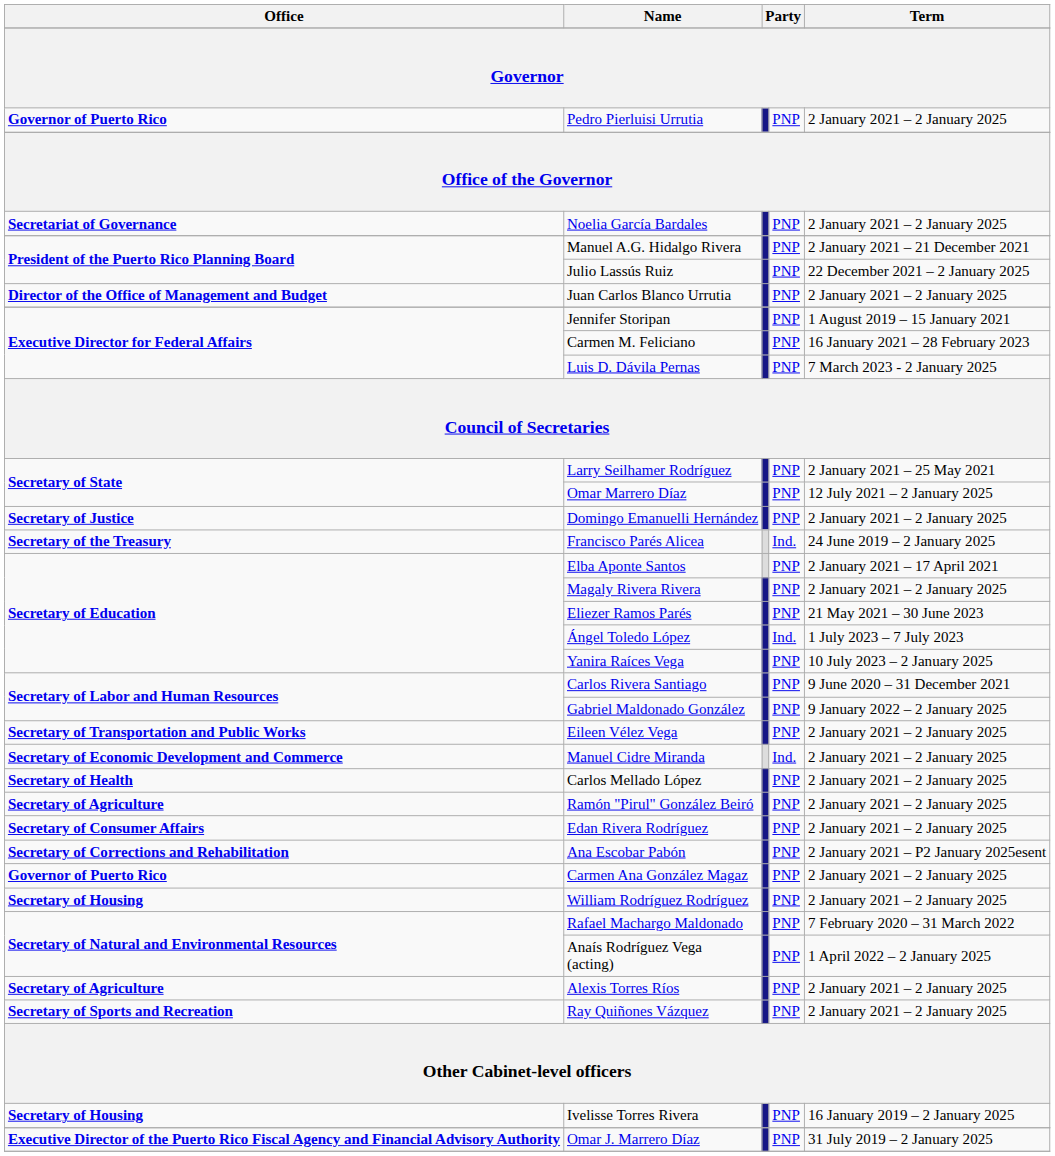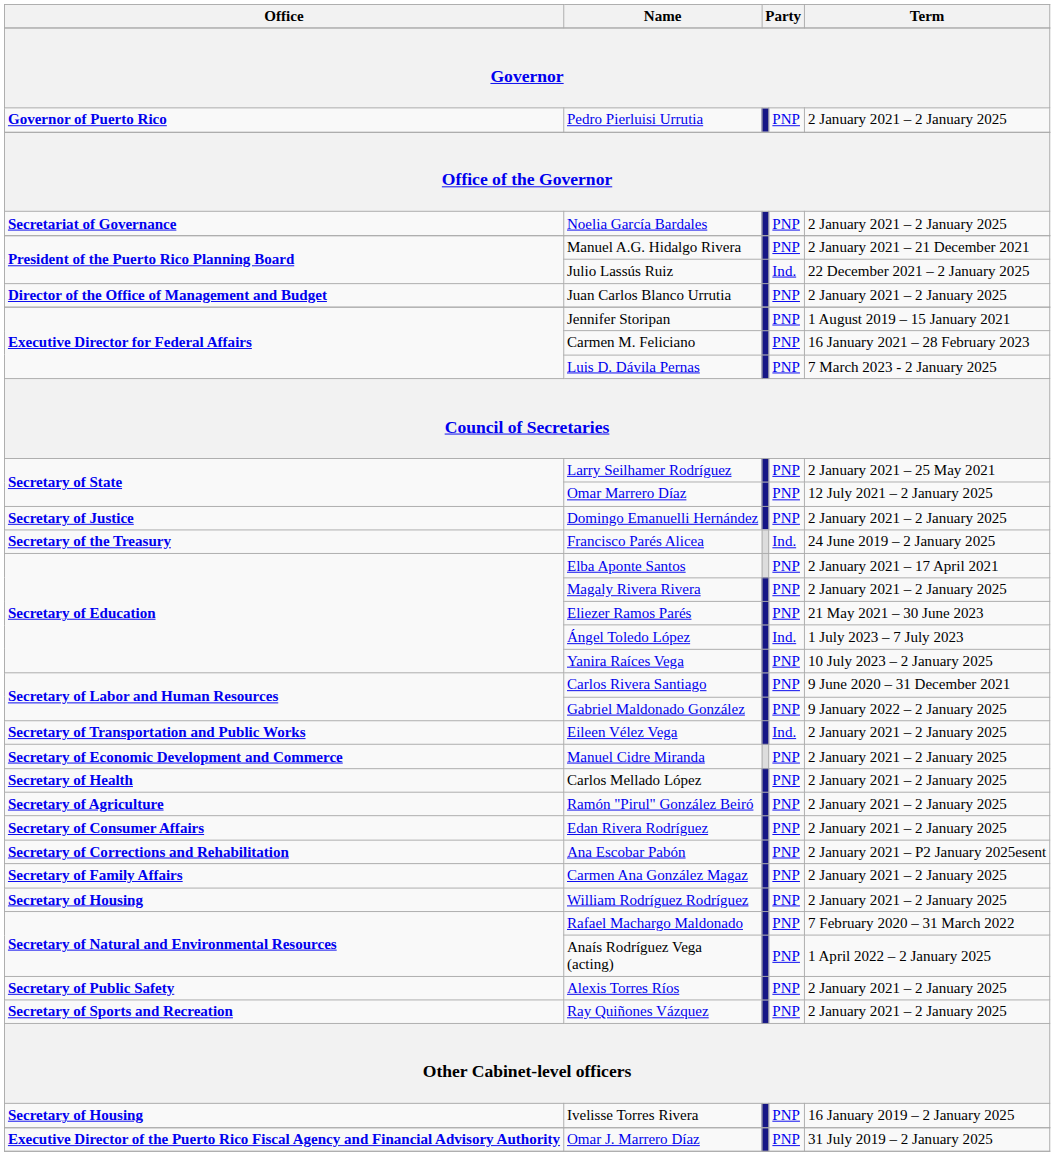(786, 271) PNP -> (784, 271) Ind.
(786, 732) PNP -> (784, 732) Ind.
(784, 756) Ind. -> (786, 756) PNP
(87, 875) Governor of Puerto Rico -> (95, 875) Secretary of Family Affairs
(86, 988) Secretary of Agriculture -> (91, 988) Secretary of Public Safety
